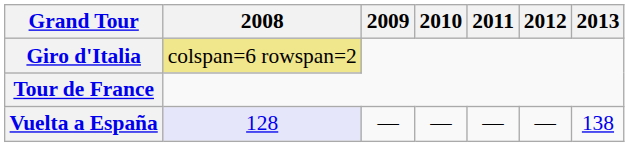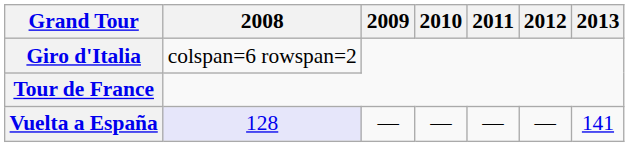(262, 55) khaki background -> (262, 55) no background
(598, 123) 138 -> (598, 123) 141
